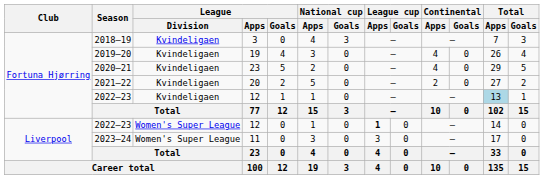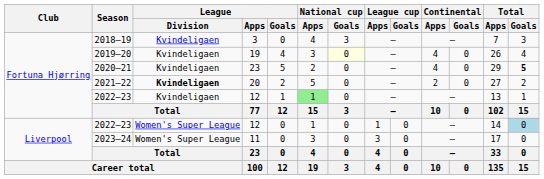(346, 54) no background -> (346, 54) lightyellow background
(524, 68) normal -> (524, 68) bold
(188, 82) normal -> (188, 82) bold
(313, 97) no background -> (313, 97) lightgreen background
(496, 97) lightblue background -> (496, 97) no background
(378, 125) bold -> (378, 125) normal
(524, 125) no background -> (524, 125) lightblue background
